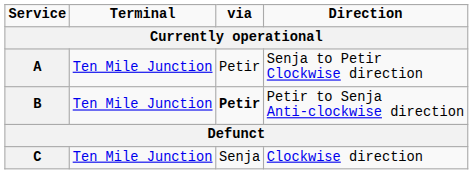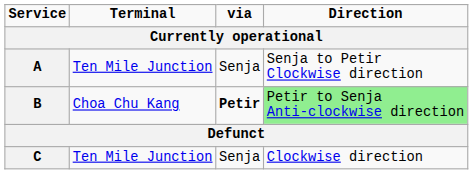(240, 68) Petir -> (240, 68) Senja
(143, 106) Ten Mile Junction -> (126, 106) Choa Chu Kang
(365, 106) no background -> (365, 106) lightgreen background
